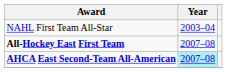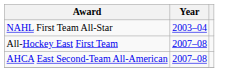(65, 43) bold -> (62, 43) normal
(91, 59) bold -> (87, 59) normal
(198, 59) paleturquoise background -> (190, 59) no background
